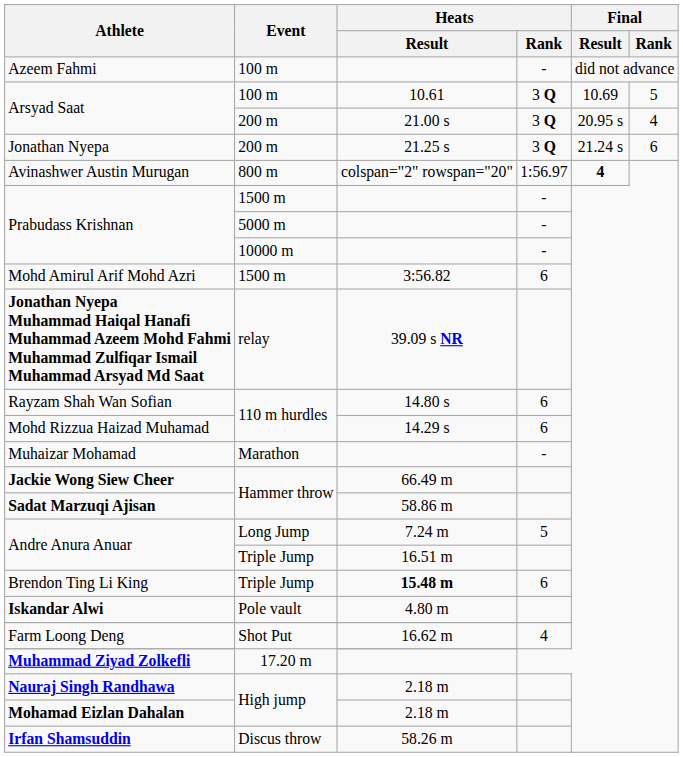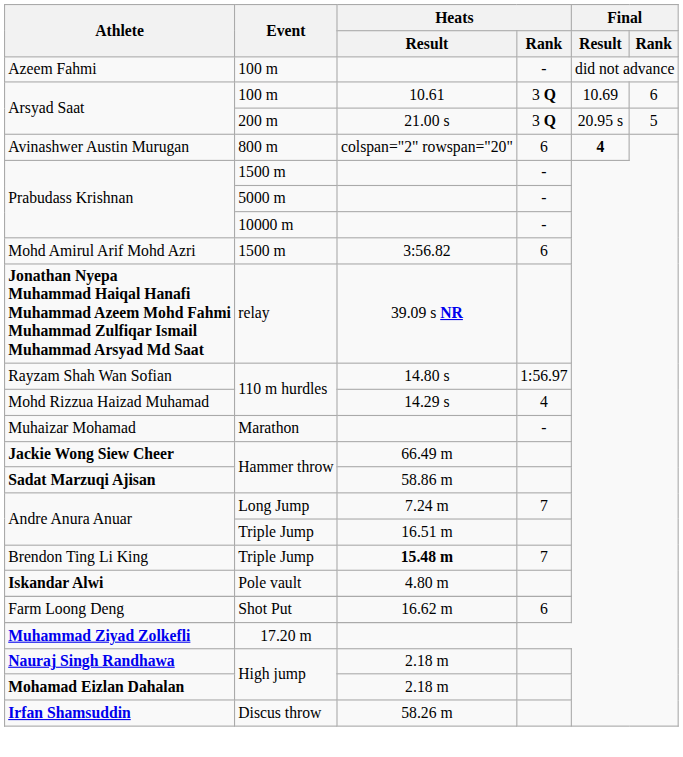(654, 95) 5 -> (654, 95) 6
(654, 121) 4 -> (654, 121) 5
- row: (59, 147)
(544, 173) 1:56.97 -> (544, 147) 6
(544, 402) 6 -> (544, 376) 1:56.97
(544, 428) 6 -> (544, 402) 4
(544, 532) 5 -> (544, 506) 7
(544, 583) 6 -> (544, 557) 7
(544, 635) 4 -> (544, 609) 6
